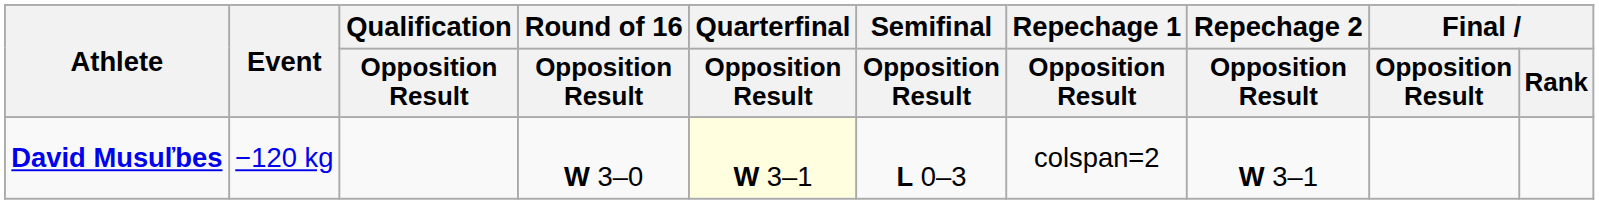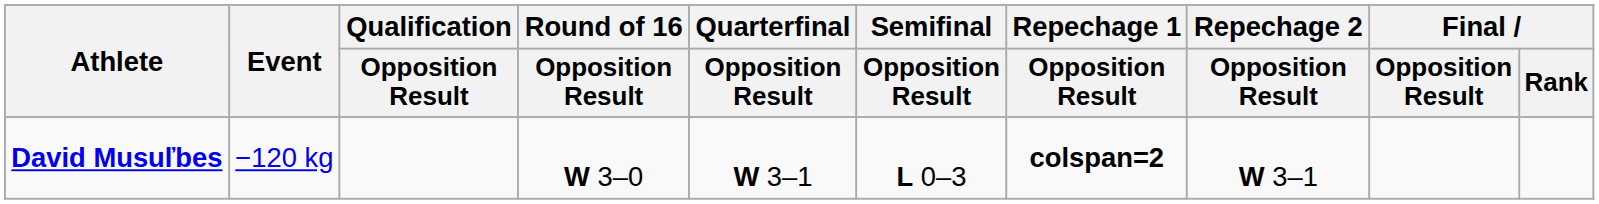(773, 177) lightyellow background -> (773, 177) no background
(1097, 158) normal -> (1097, 158) bold
